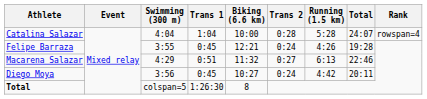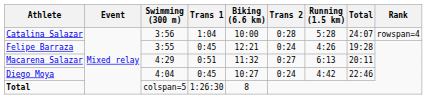(165, 34) 4:04 -> (165, 34) 3:56
(361, 60) 22:46 -> (361, 60) 20:11
(165, 74) 3:56 -> (165, 74) 4:04
(361, 74) 20:11 -> (361, 74) 22:46
